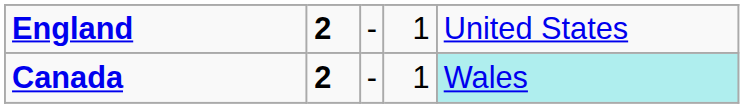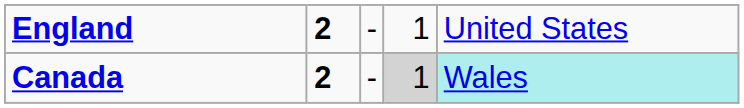(421, 77) no background -> (421, 77) lightgrey background
